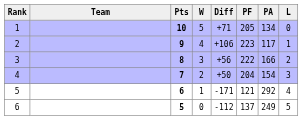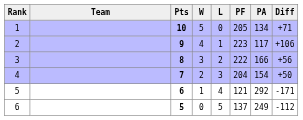columns swapped: (288, 12) <-> (224, 12)
